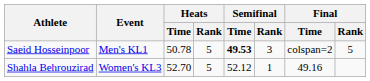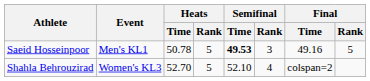(310, 50) colspan=2 -> (310, 50) 49.16
(239, 68) 52.12 -> (239, 68) 52.10
(269, 68) 1 -> (269, 68) 4
(310, 68) 49.16 -> (310, 68) colspan=2
